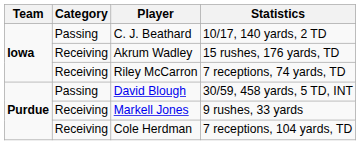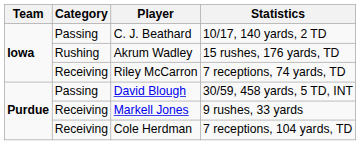(81, 52) Receiving -> (77, 52) Rushing
